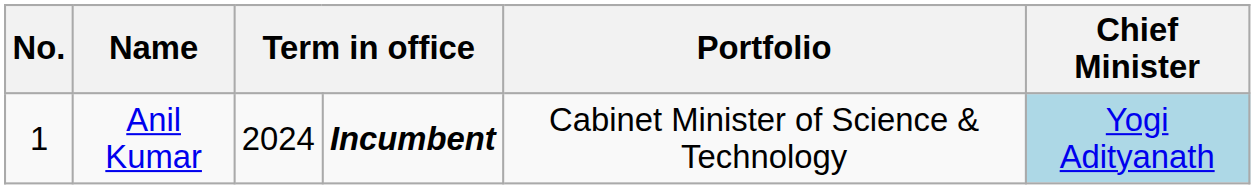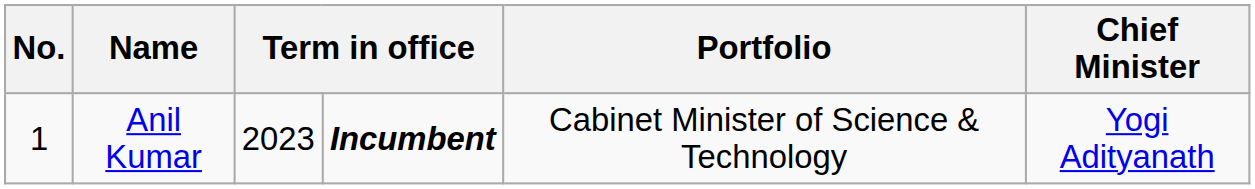(278, 137) 2024 -> (278, 137) 2023
(1137, 137) lightblue background -> (1137, 137) no background
